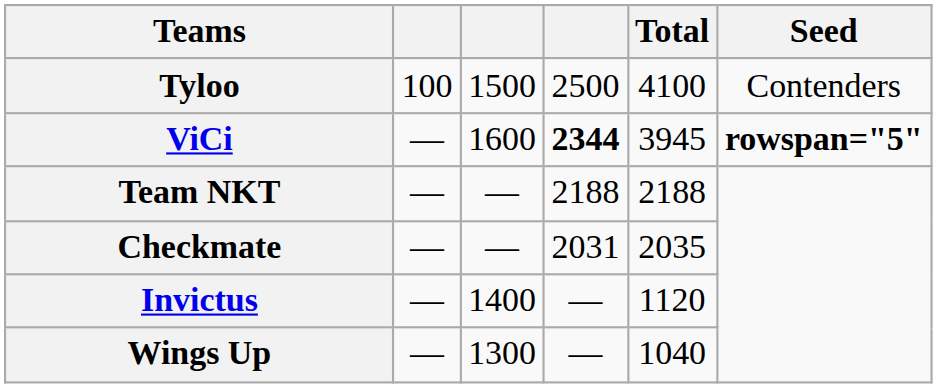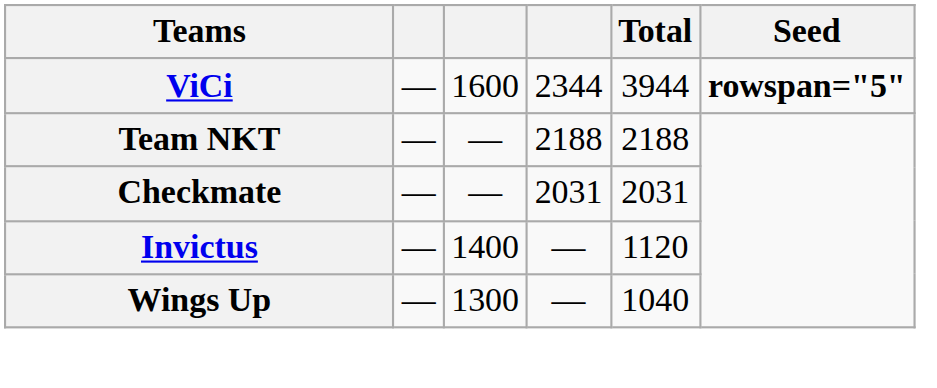- row: (199, 85)
(586, 138) bold -> (569, 85) normal
(672, 138) 3945 -> (655, 85) 3944
(672, 246) 2035 -> (655, 192) 2031
